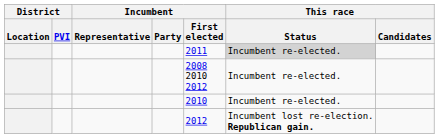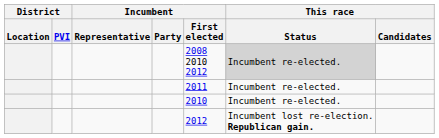(196, 51) 2011 -> (196, 62) 2008 2010 2012
(196, 76) 2008 2010 2012 -> (196, 87) 2011
